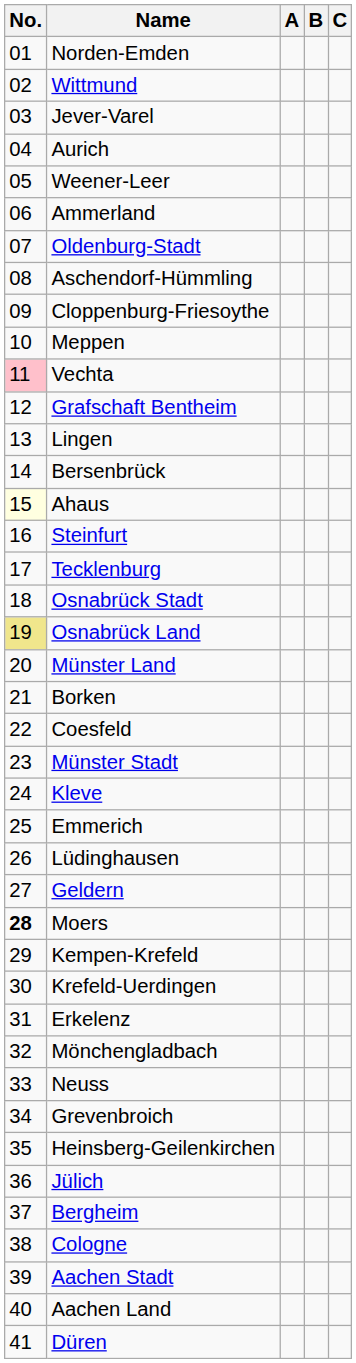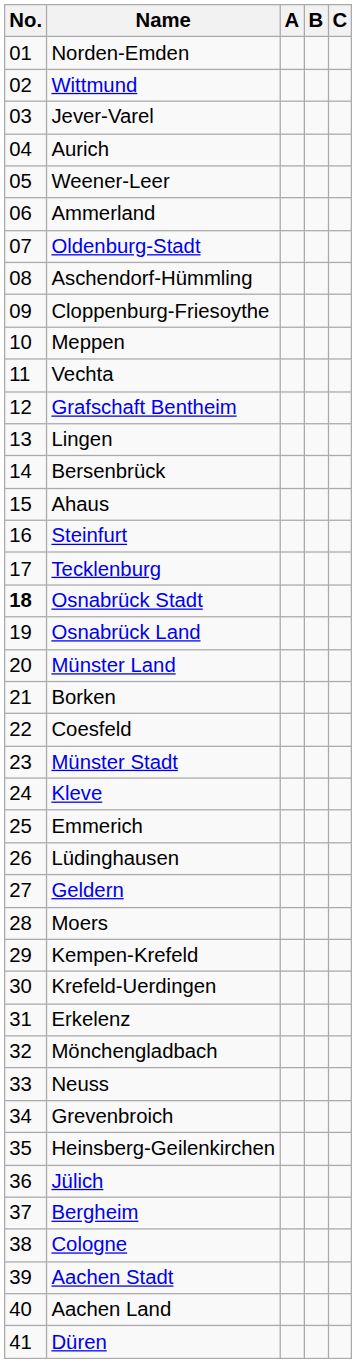(20, 375) pink background -> (20, 375) no background
(21, 504) lightyellow background -> (21, 504) no background
(21, 600) normal -> (21, 600) bold
(21, 632) khaki background -> (21, 632) no background
(21, 922) bold -> (21, 922) normal
